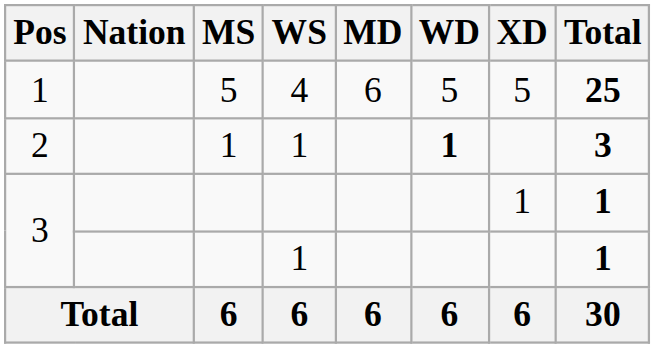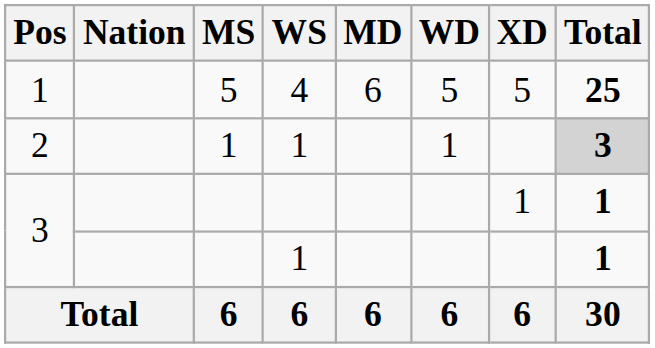(449, 145) bold -> (449, 145) normal
(603, 145) no background -> (603, 145) lightgrey background
